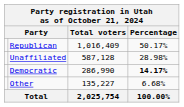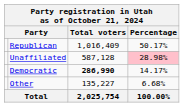(153, 58) no background -> (153, 58) pink background
(98, 71) normal -> (98, 71) bold
(153, 71) bold -> (153, 71) normal
